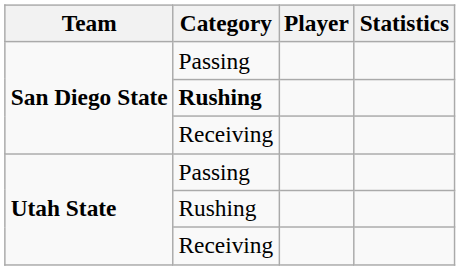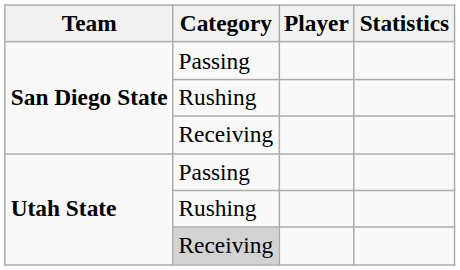(220, 97) bold -> (217, 97) normal
(226, 245) no background -> (226, 245) lightgrey background
